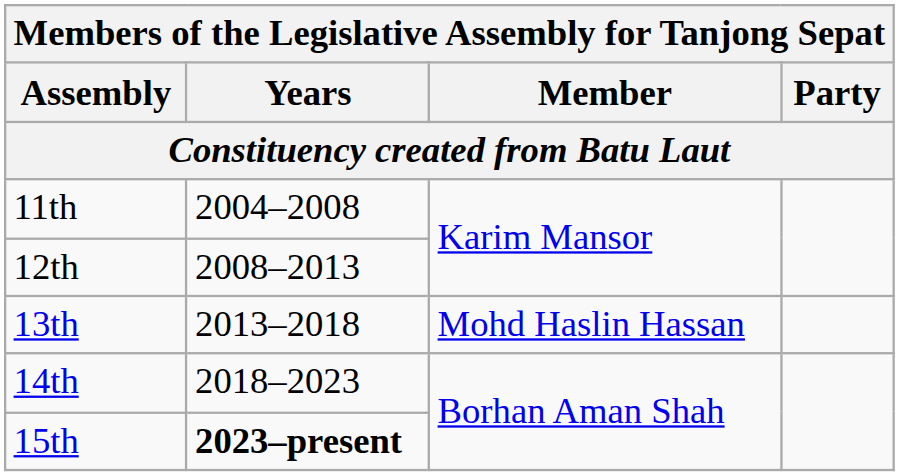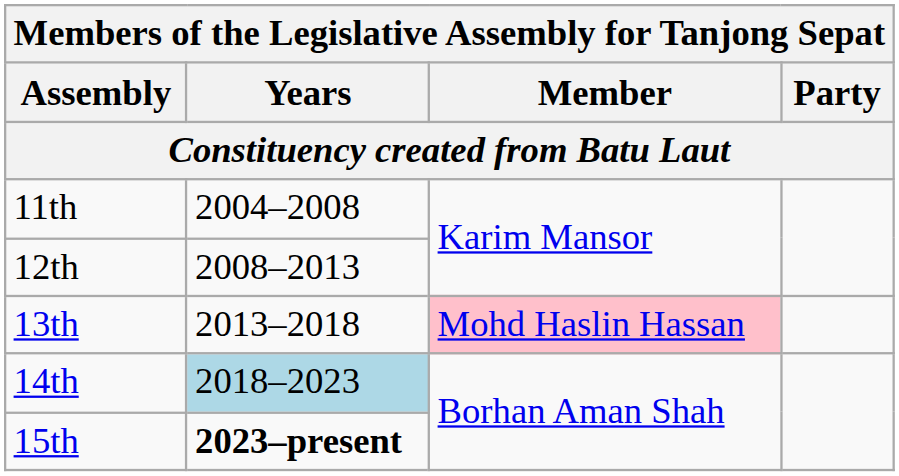(591, 324) no background -> (591, 324) pink background
(278, 382) no background -> (278, 382) lightblue background
